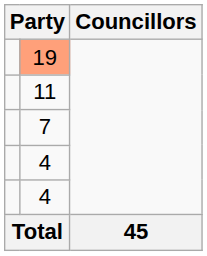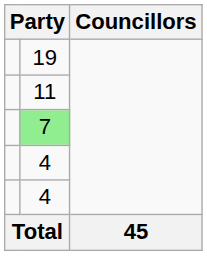(45, 57) lightsalmon background -> (45, 57) no background
(45, 127) no background -> (45, 127) lightgreen background
